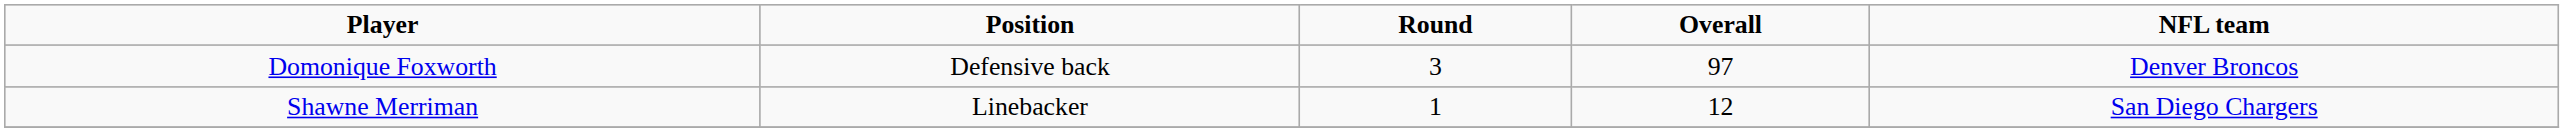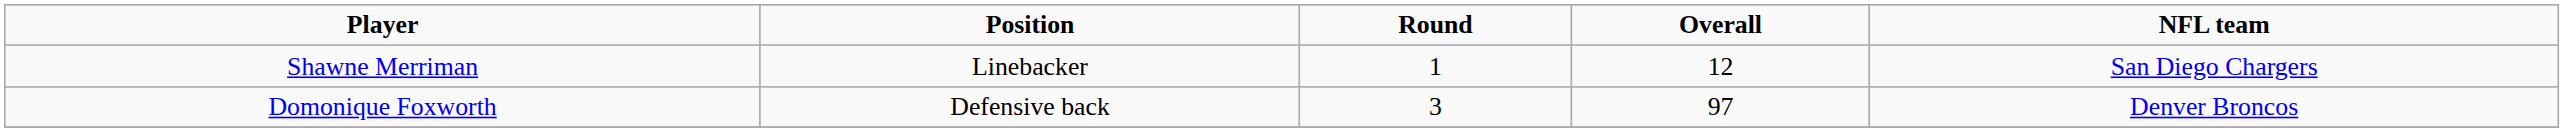rows swapped: (383, 106) <-> (383, 65)
